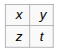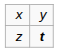(40, 36) normal -> (40, 36) bold
